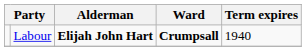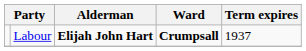(238, 35) 1940 -> (238, 35) 1937
